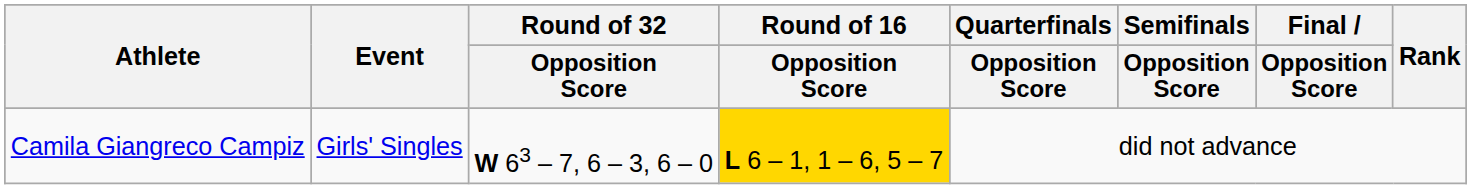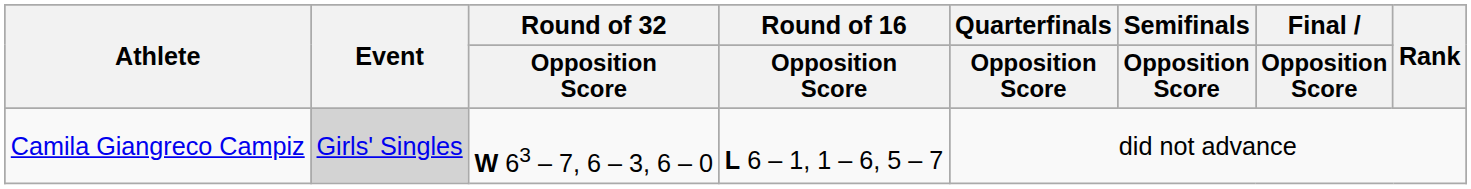(390, 146) no background -> (390, 146) lightgrey background
(834, 160) gold background -> (834, 160) no background
